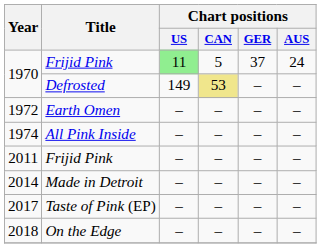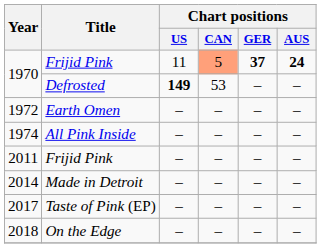(179, 61) lightgreen background -> (179, 61) no background
(218, 61) no background -> (218, 61) lightsalmon background
(257, 61) normal -> (257, 61) bold
(297, 61) normal -> (297, 61) bold
(179, 85) normal -> (179, 85) bold
(218, 85) khaki background -> (218, 85) no background
